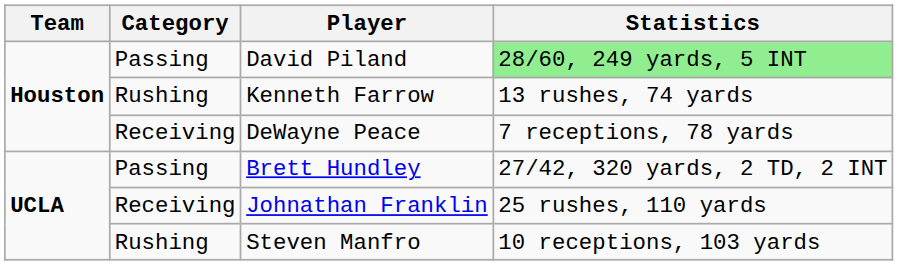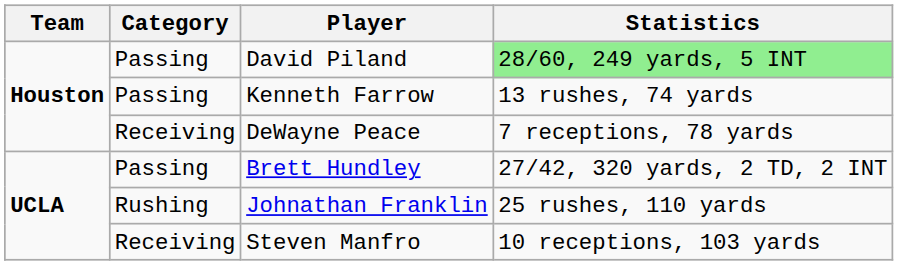(162, 96) Rushing -> (162, 96) Passing
(175, 206) Receiving -> (162, 206) Rushing
(162, 242) Rushing -> (175, 242) Receiving
